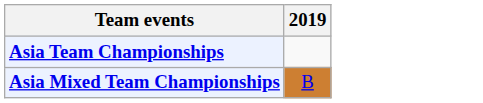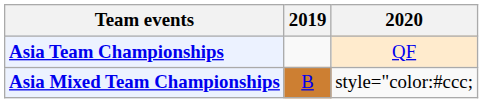+ column: (404, 20)
